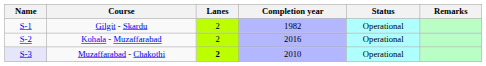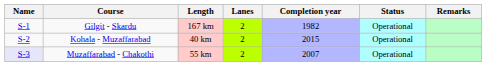+ column: (201, 11)
(293, 40) 2016 -> (311, 40) 2015
(218, 54) bold -> (243, 54) normal
(293, 54) 2010 -> (311, 54) 2007
